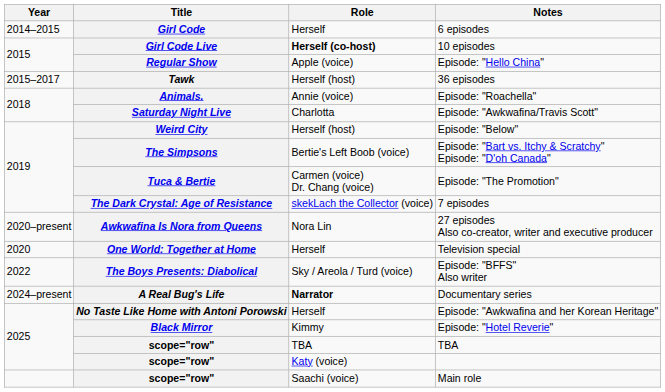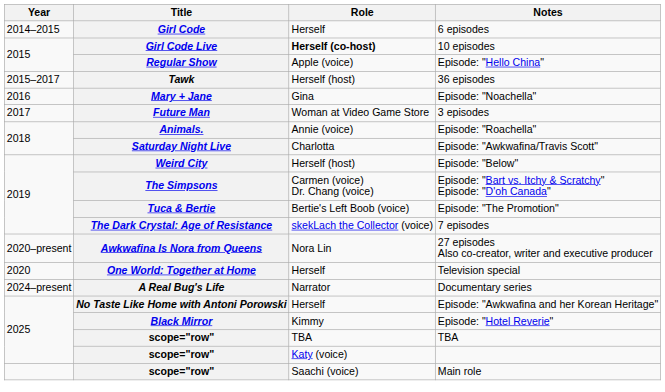+ row: (181, 96)
+ row: (181, 113)
(350, 152) Bertie's Left Boob (voice) -> (333, 186) Carmen (voice) Dr. Chang (voice)
(333, 181) Carmen (voice) Dr. Chang (voice) -> (350, 208) Bertie's Left Boob (voice)
- row: (181, 272)
(312, 294) bold -> (311, 287) normal
